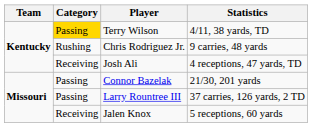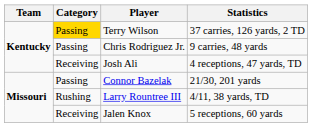(229, 30) 4/11, 38 yards, TD -> (247, 30) 37 carries, 126 yards, 2 TD
(73, 46) Rushing -> (72, 46) Passing
(72, 97) Passing -> (73, 97) Rushing
(247, 97) 37 carries, 126 yards, 2 TD -> (229, 97) 4/11, 38 yards, TD
